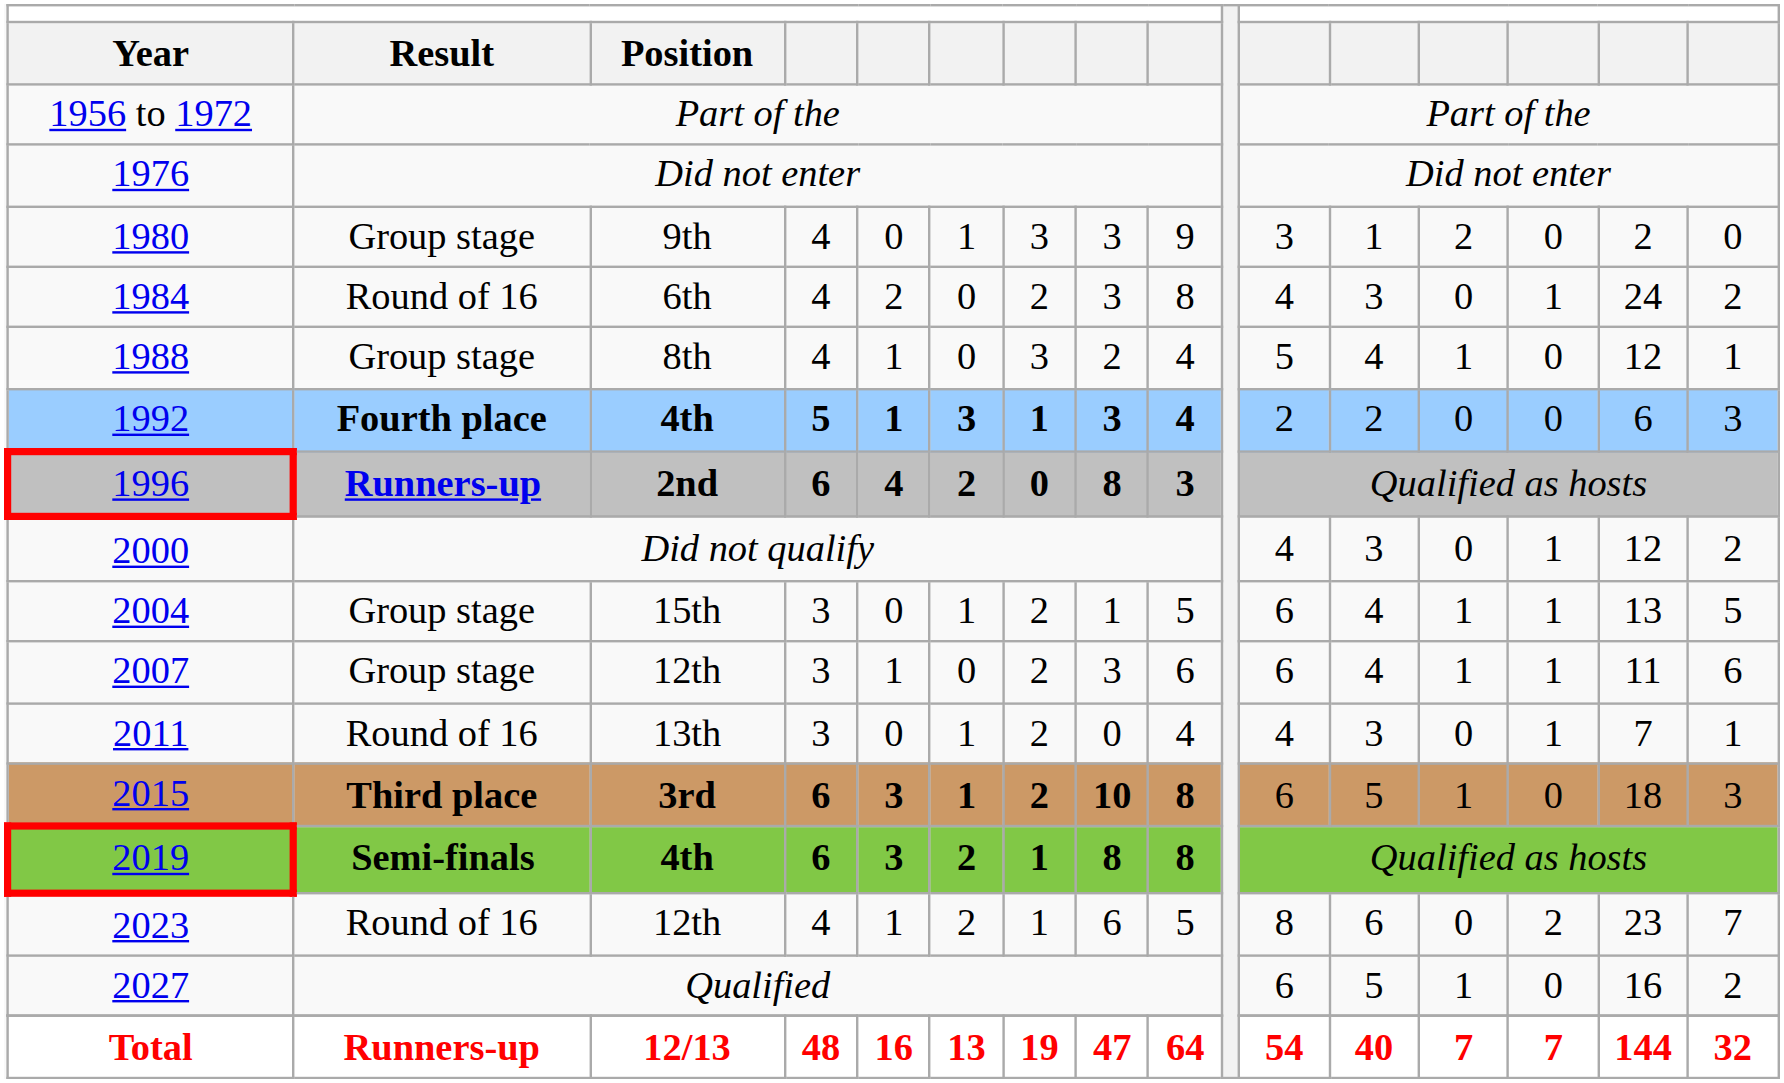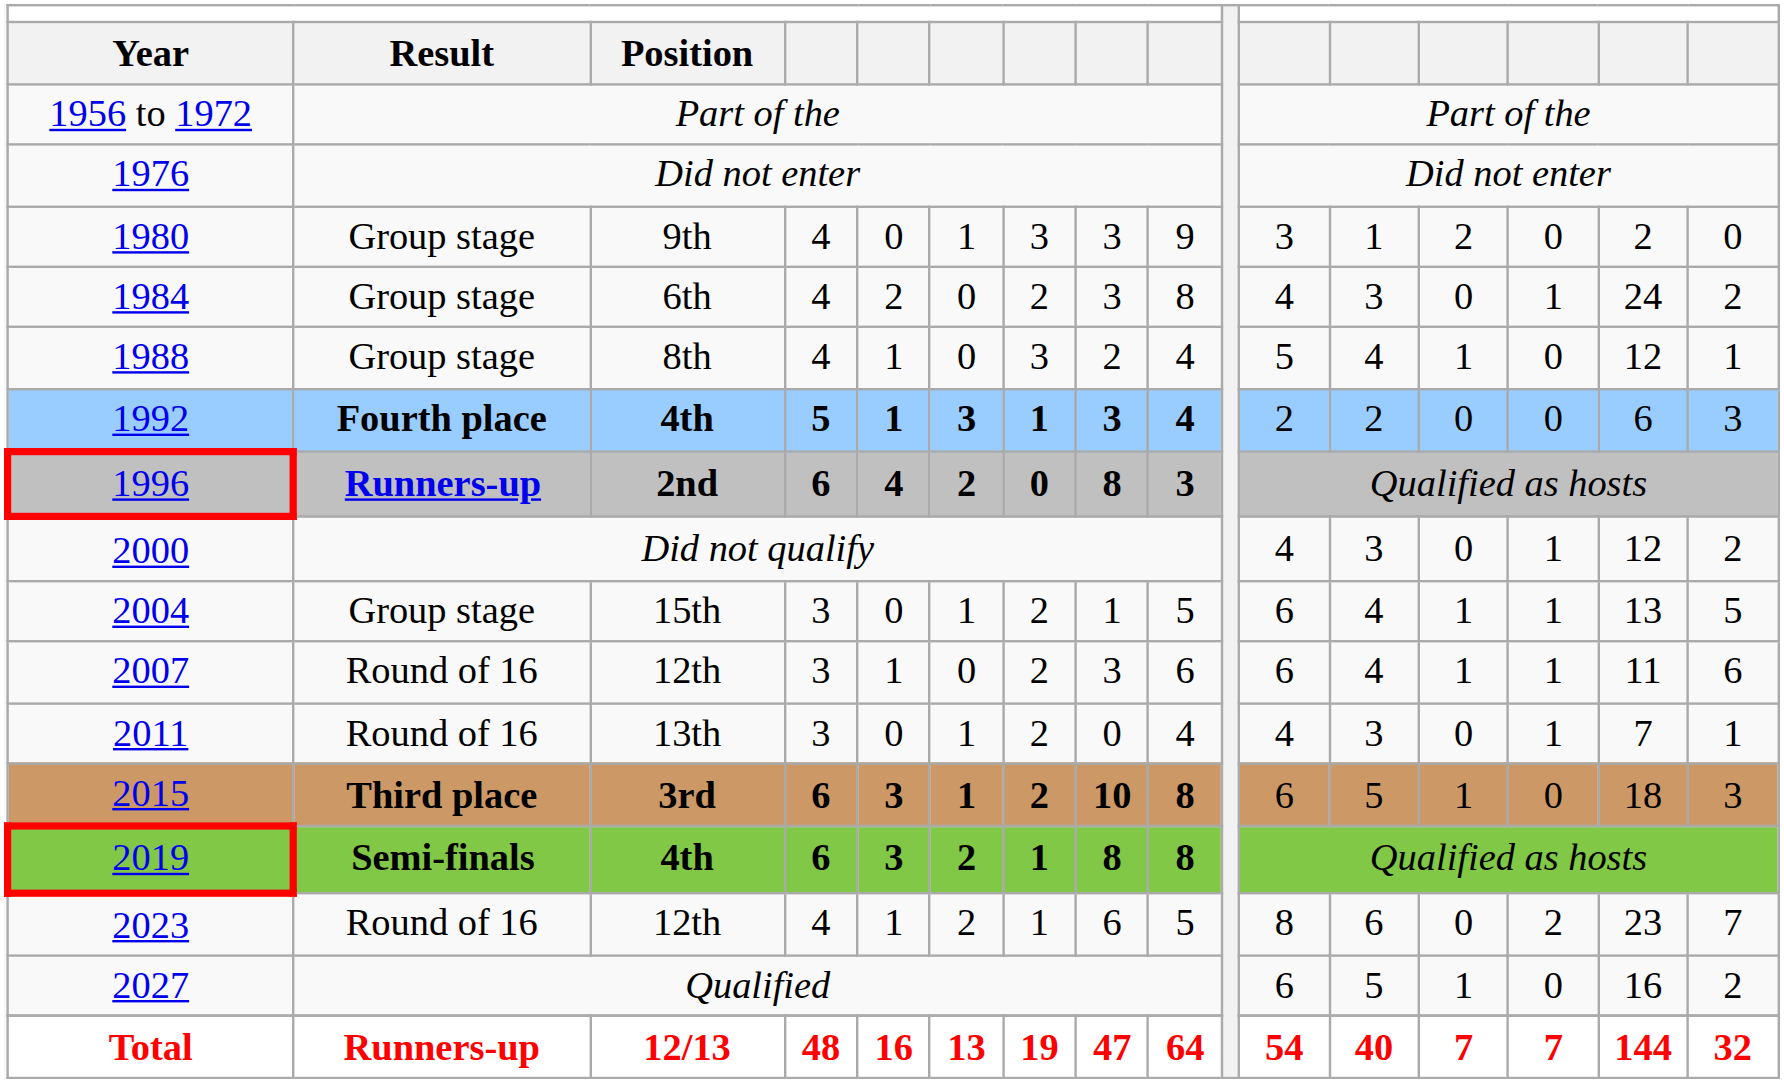(442, 296) Round of 16 -> (442, 296) Group stage
(442, 671) Group stage -> (442, 671) Round of 16
